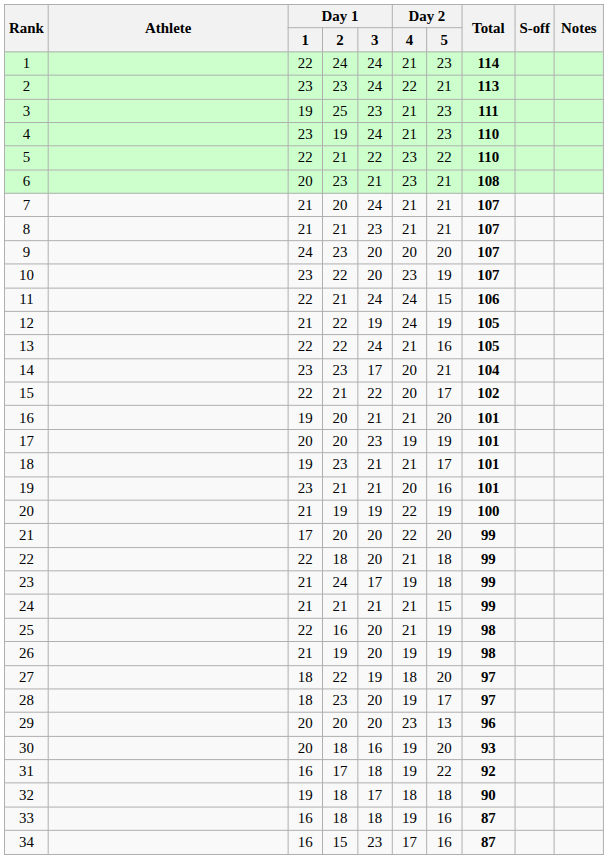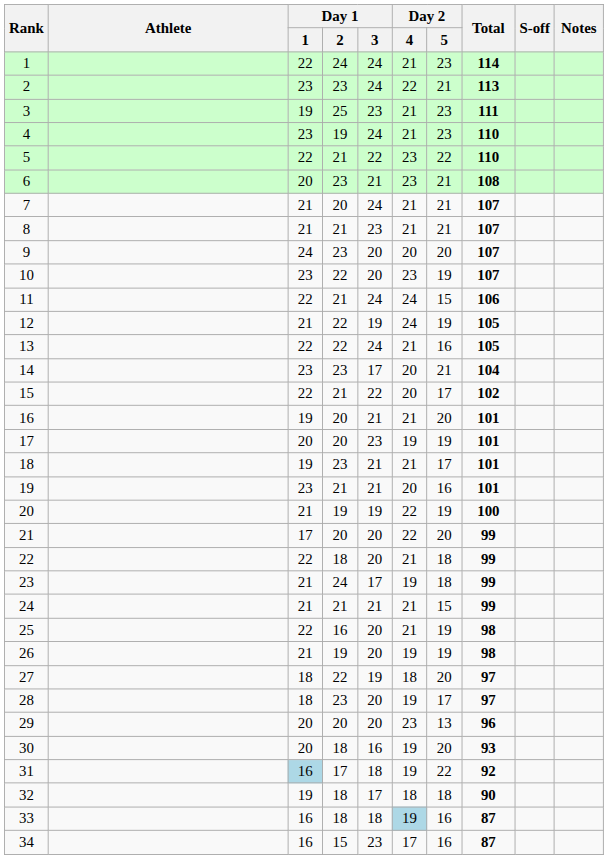(305, 771) no background -> (305, 771) lightblue background
(410, 818) no background -> (410, 818) lightblue background
